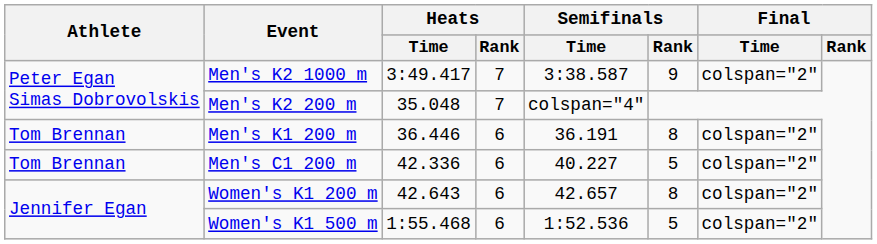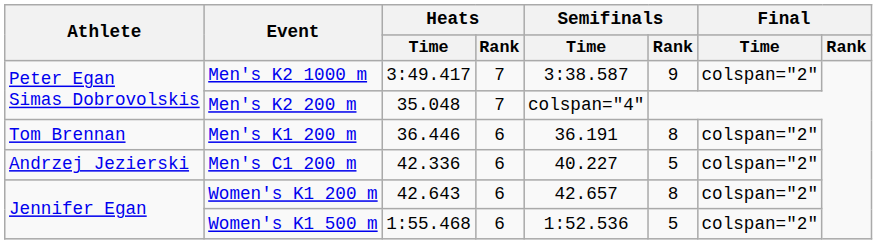(67, 164) Tom Brennan -> (99, 164) Andrzej Jezierski
